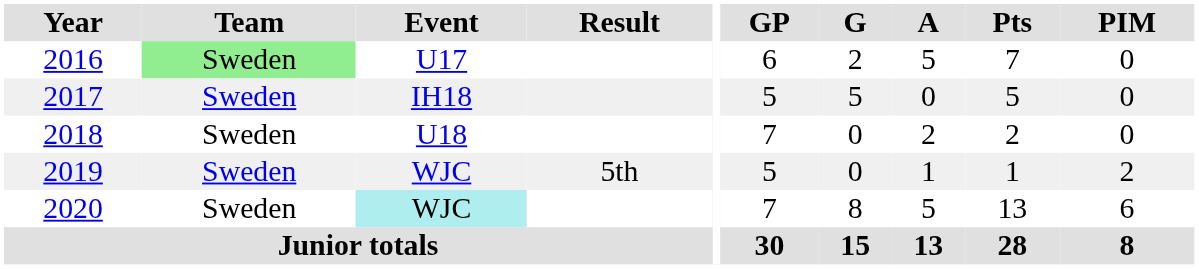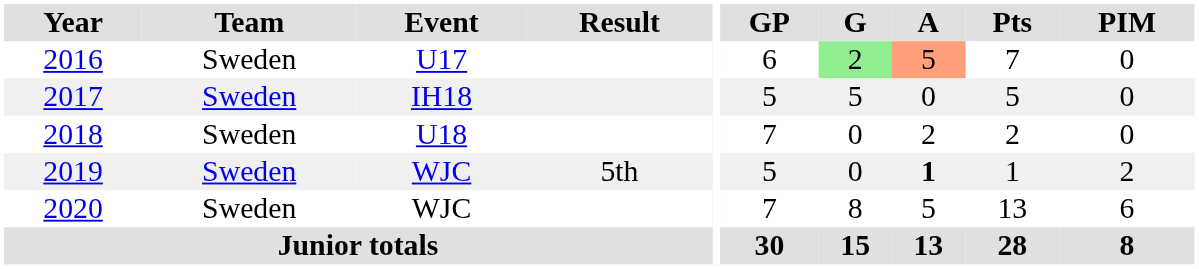(249, 59) lightgreen background -> (249, 59) no background
(855, 59) no background -> (855, 59) lightgreen background
(928, 59) no background -> (928, 59) lightsalmon background
(928, 170) normal -> (928, 170) bold
(442, 208) paleturquoise background -> (442, 208) no background
